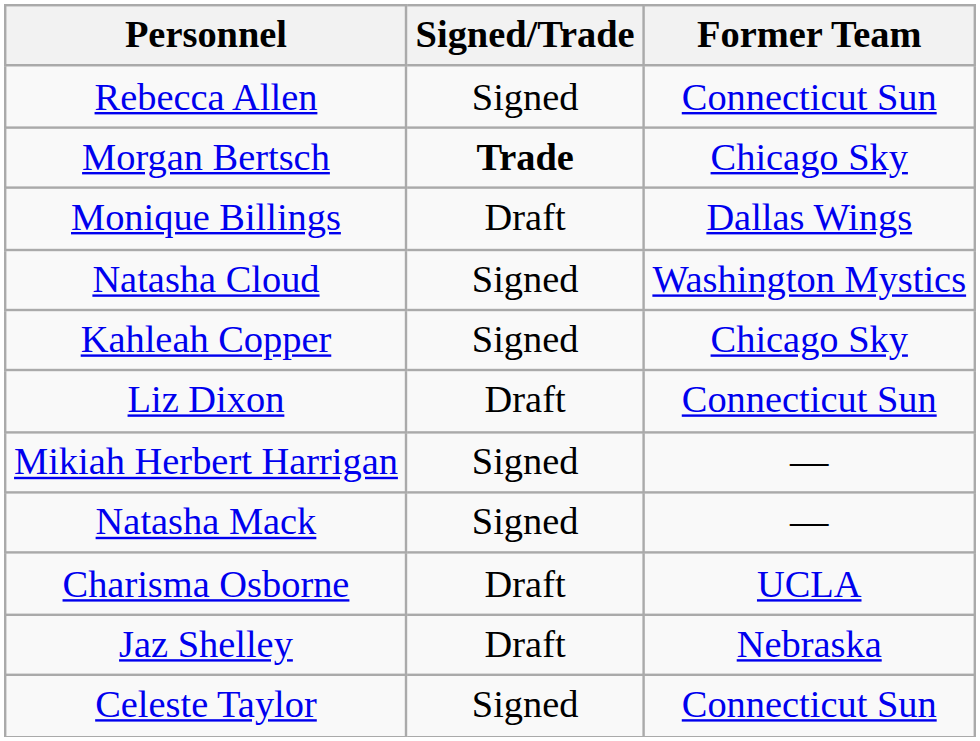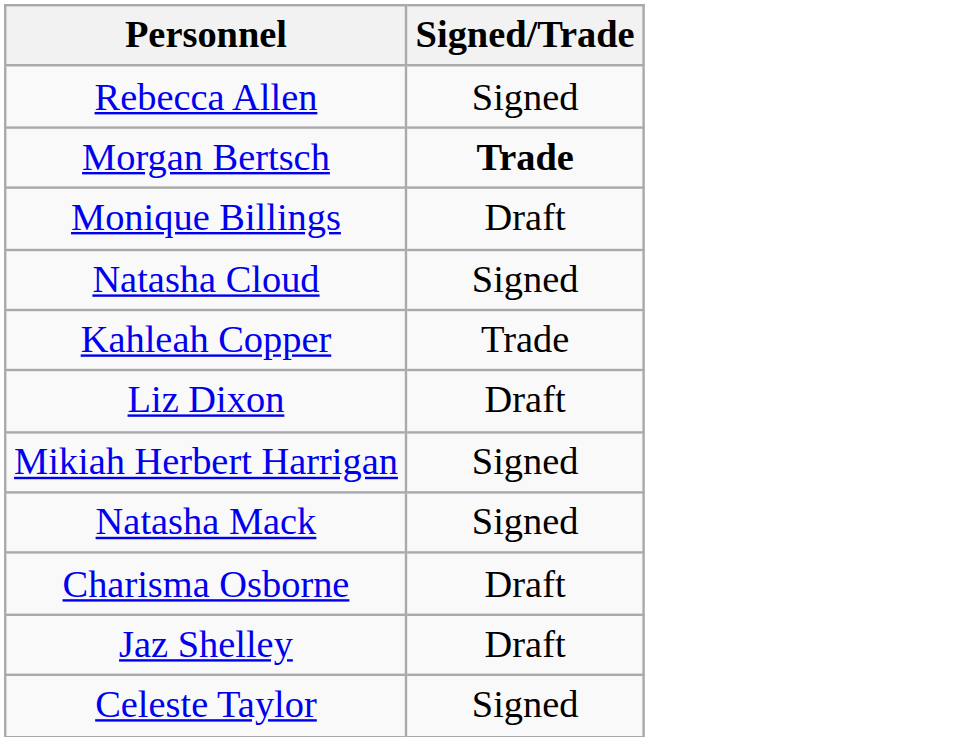- column: (809, 34)
(525, 339) Signed -> (525, 339) Trade
